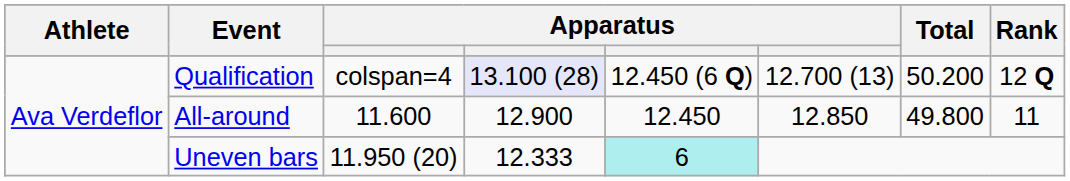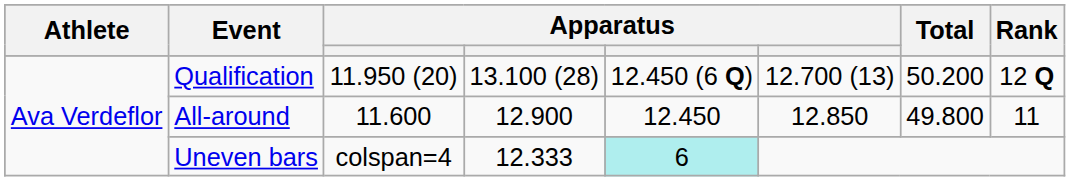(394, 77) colspan=4 -> (394, 77) 11.950 (20)
(534, 77) lavender background -> (534, 77) no background
(394, 157) 11.950 (20) -> (394, 157) colspan=4
